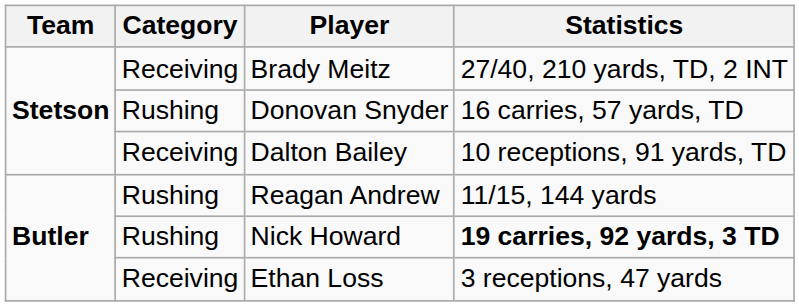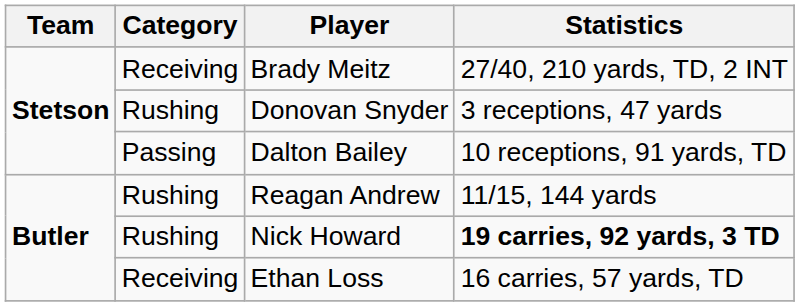(602, 110) 16 carries, 57 yards, TD -> (591, 110) 3 receptions, 47 yards
(180, 152) Receiving -> (169, 152) Passing
(591, 278) 3 receptions, 47 yards -> (602, 278) 16 carries, 57 yards, TD
